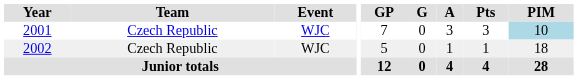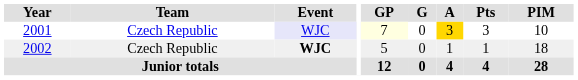(315, 30) no background -> (315, 30) lavender background
(384, 30) no background -> (384, 30) lightyellow background
(450, 30) no background -> (450, 30) gold background
(541, 30) lightblue background -> (541, 30) no background
(315, 48) normal -> (315, 48) bold
